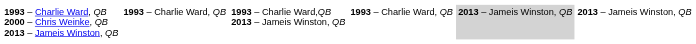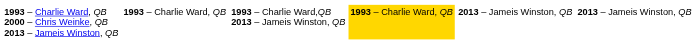(402, 12) no background -> (402, 12) gold background
(515, 12) lightgrey background -> (515, 12) no background
